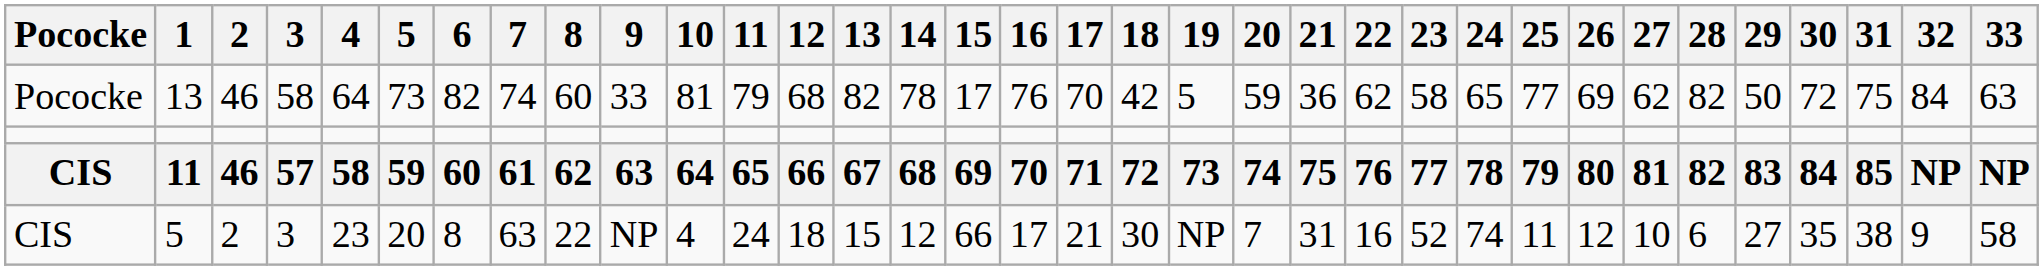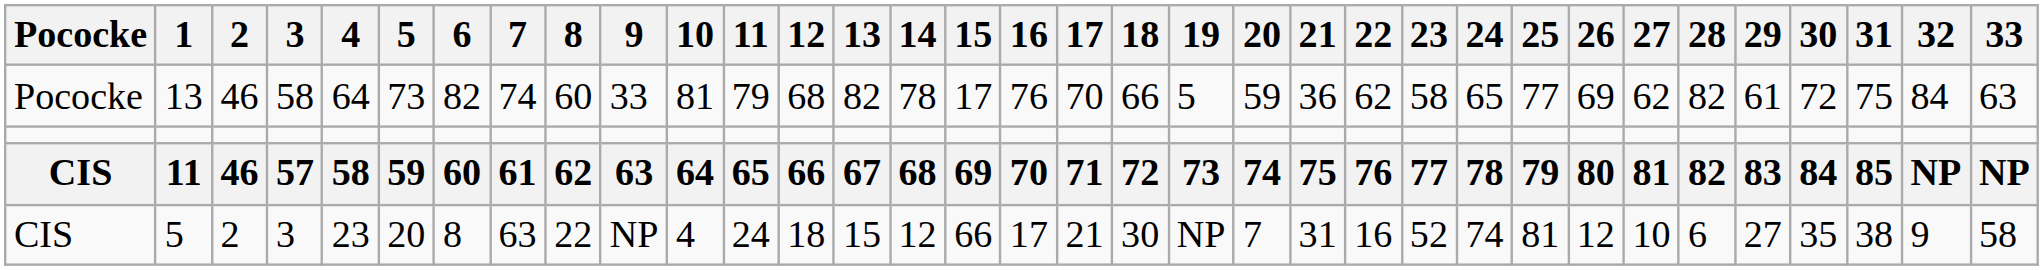(1140, 95) 42 -> (1140, 95) 66
(1763, 95) 50 -> (1763, 95) 61
(1539, 233) 11 -> (1540, 233) 81
